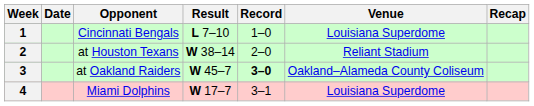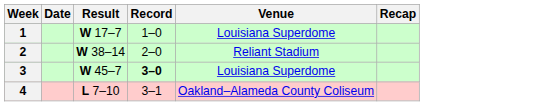- column: (128, 14)
(210, 33) L 7–10 -> (101, 33) W 17–7
(386, 71) Oakland–Alameda County Coliseum -> (276, 71) Louisiana Superdome
(210, 91) W 17–7 -> (101, 91) L 7–10
(386, 91) Louisiana Superdome -> (276, 91) Oakland–Alameda County Coliseum
